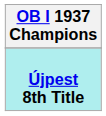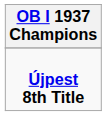(53, 88) paleturquoise background -> (53, 88) no background
